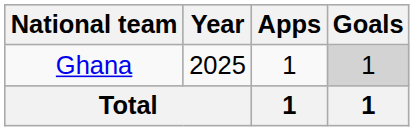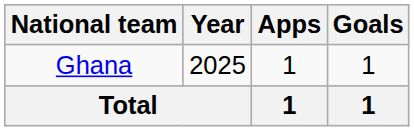(368, 65) lightgrey background -> (368, 65) no background
